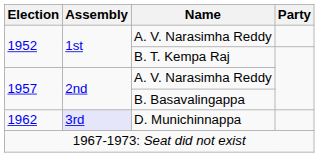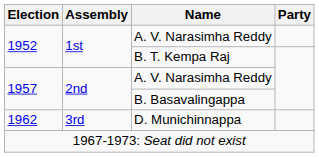(75, 120) lavender background -> (75, 120) no background
